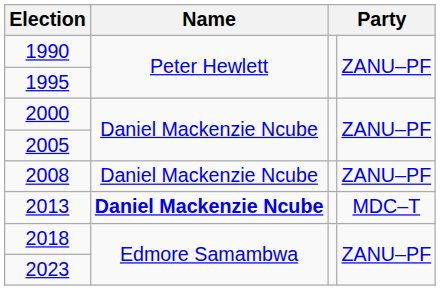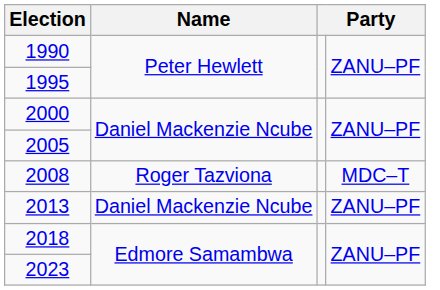(209, 176) Daniel Mackenzie Ncube -> (204, 176) Roger Tazviona
(386, 176) ZANU–PF -> (375, 176) MDC–T
(209, 207) bold -> (204, 207) normal
(386, 207) MDC–T -> (375, 207) ZANU–PF
